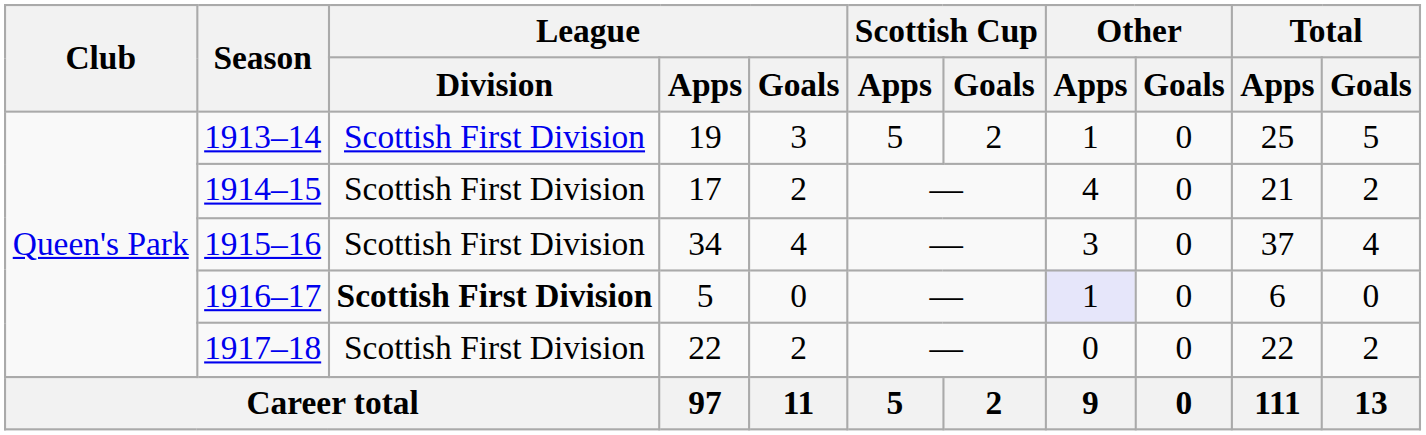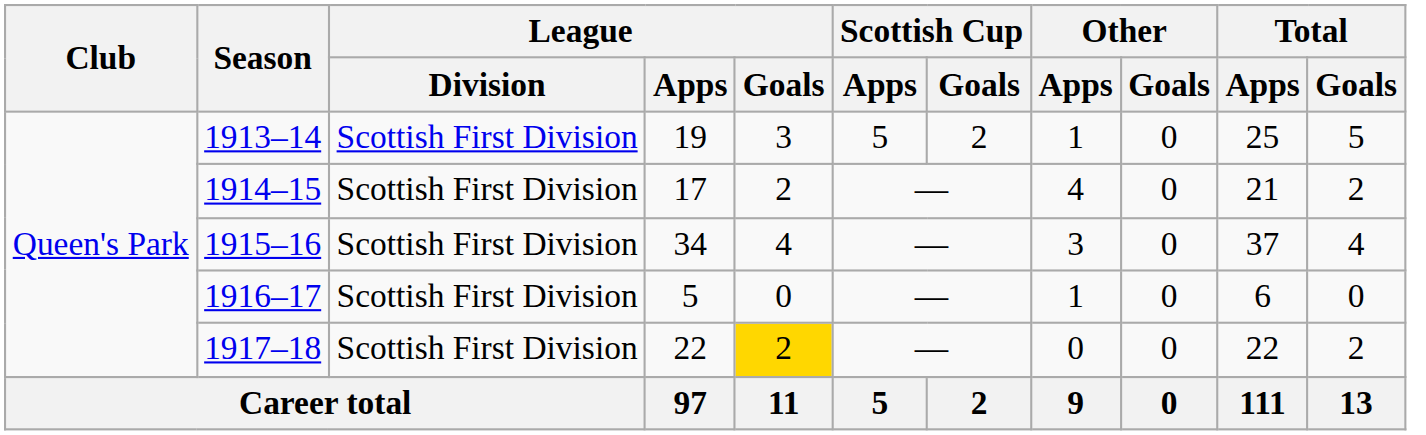(495, 296) bold -> (487, 296) normal
(1090, 296) lavender background -> (1076, 296) no background
(799, 349) no background -> (784, 349) gold background
